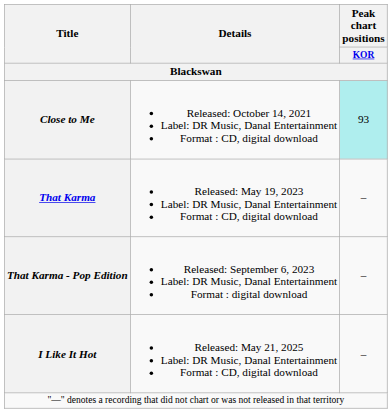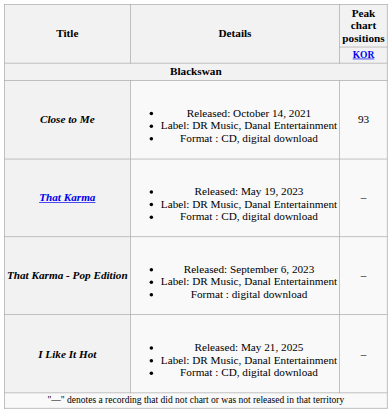(364, 119) paleturquoise background -> (364, 119) no background
